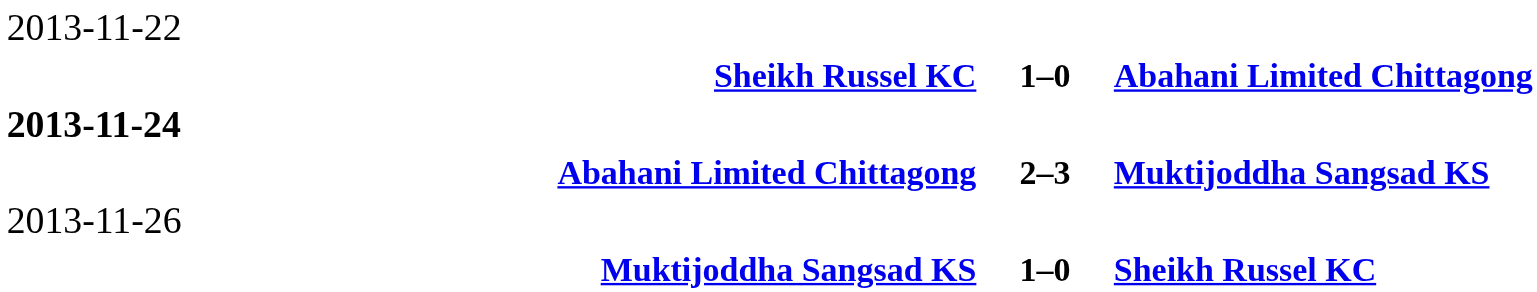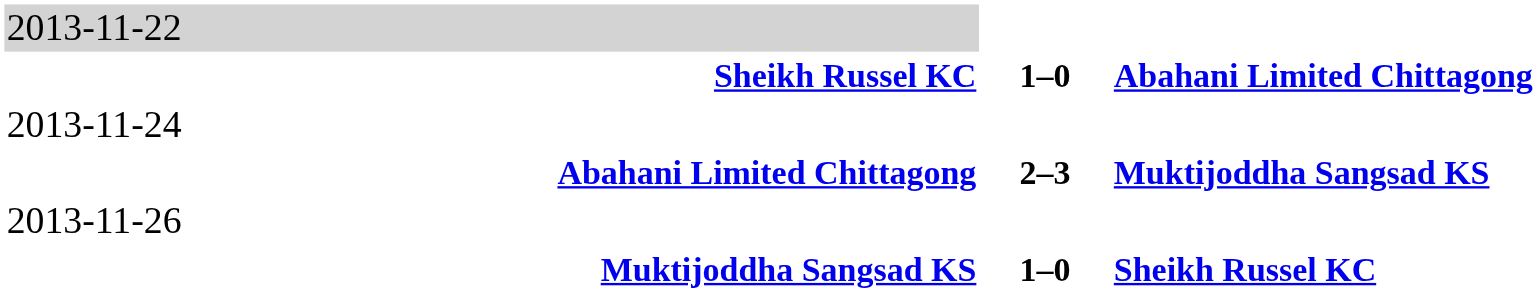(94, 27) no background -> (94, 27) lightgrey background
(94, 124) bold -> (94, 124) normal
